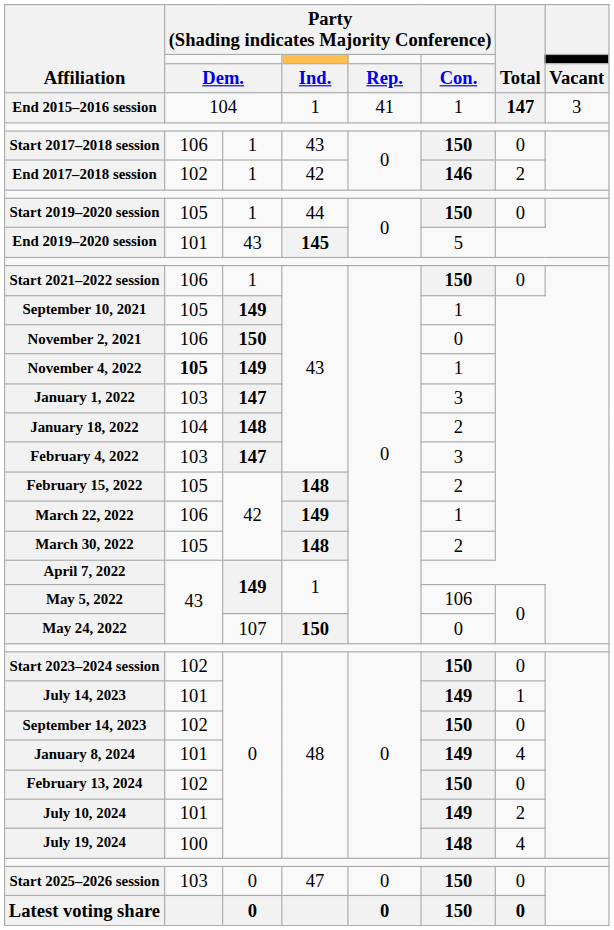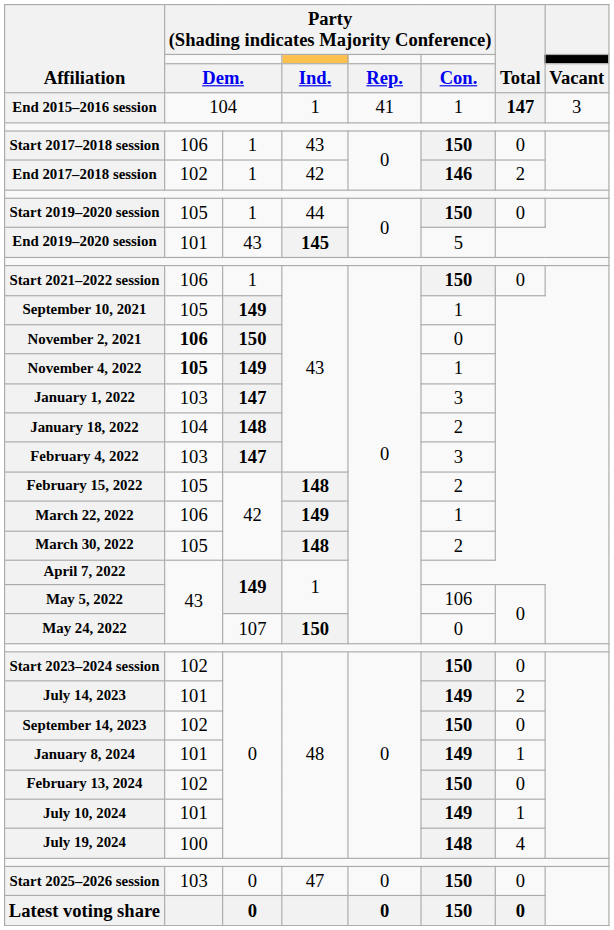(194, 339) normal -> (194, 339) bold
(520, 696) 1 -> (520, 696) 2
(520, 754) 4 -> (520, 754) 1
(520, 813) 2 -> (520, 813) 1
